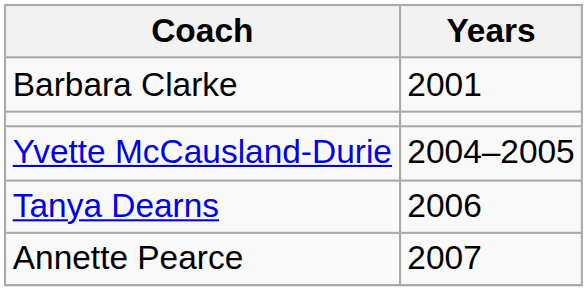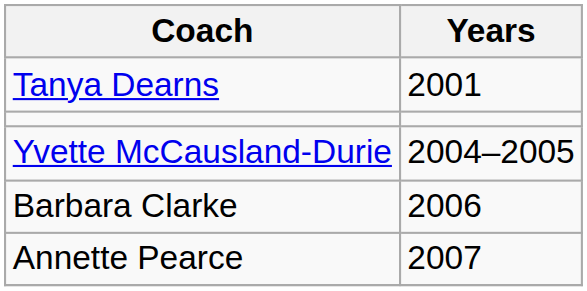(125, 84) Barbara Clarke -> (116, 84) Tanya Dearns
(116, 205) Tanya Dearns -> (125, 205) Barbara Clarke
